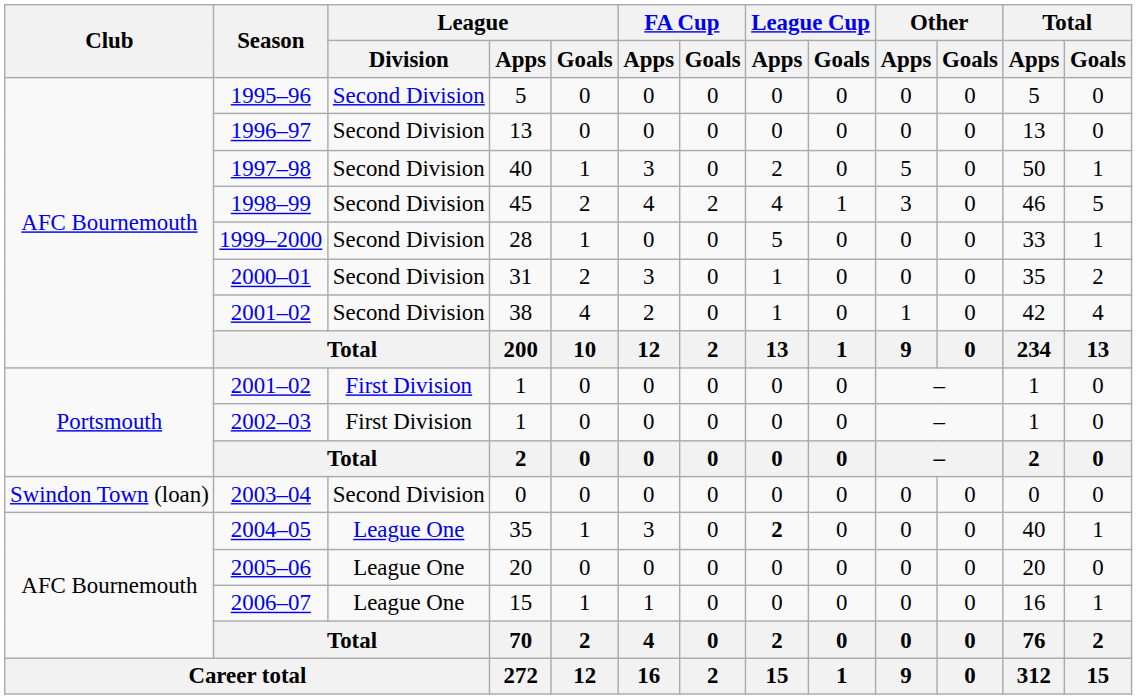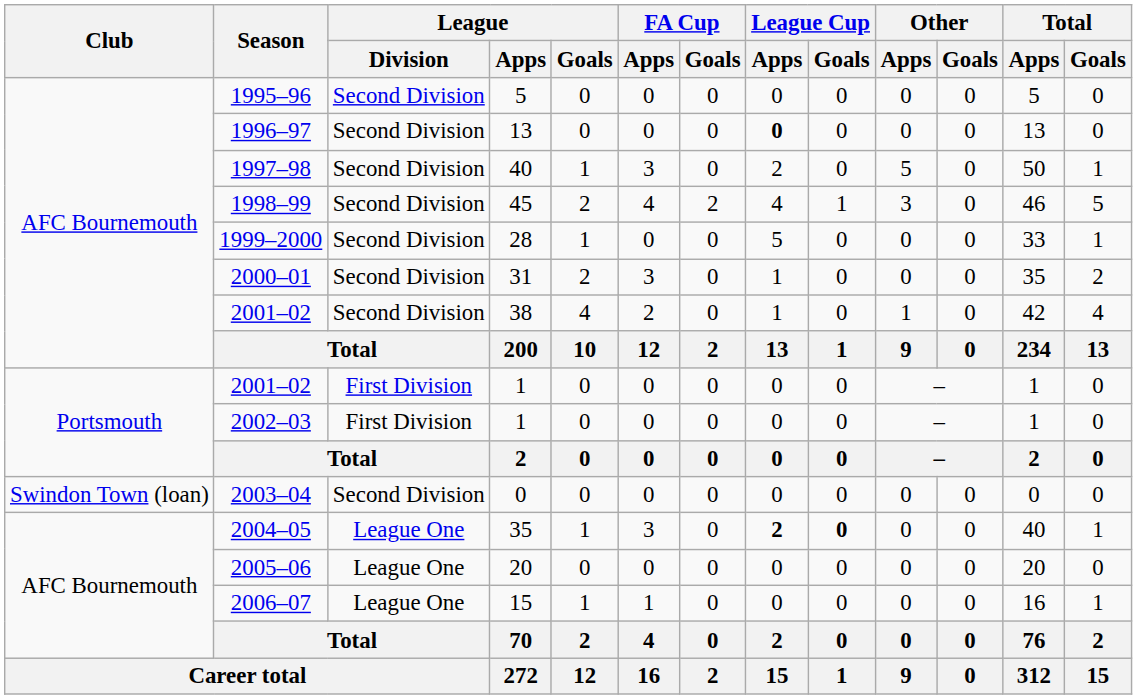(777, 131) normal -> (777, 131) bold
(842, 530) normal -> (842, 530) bold
